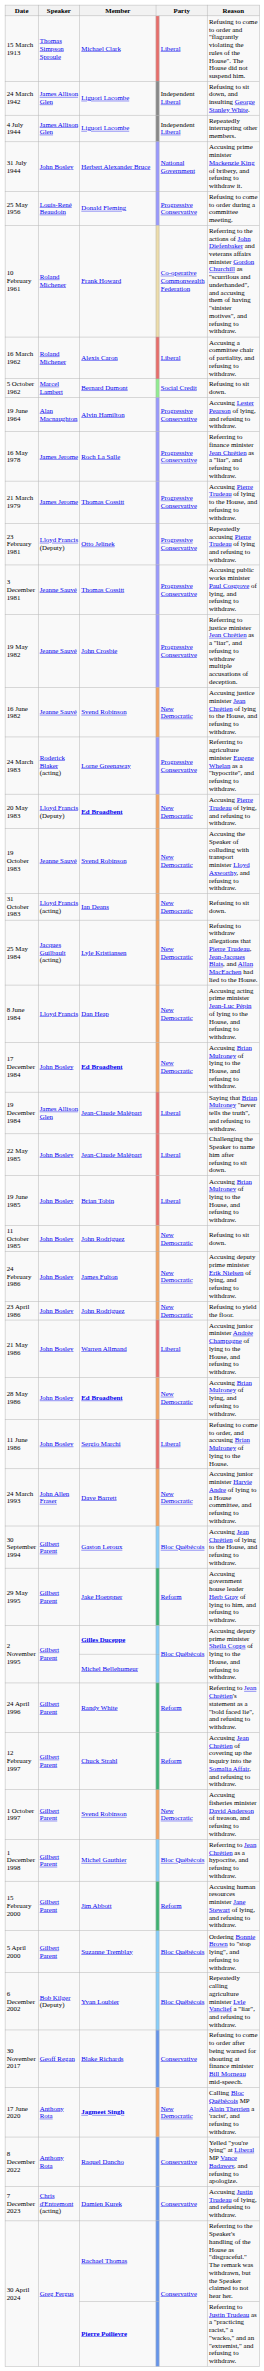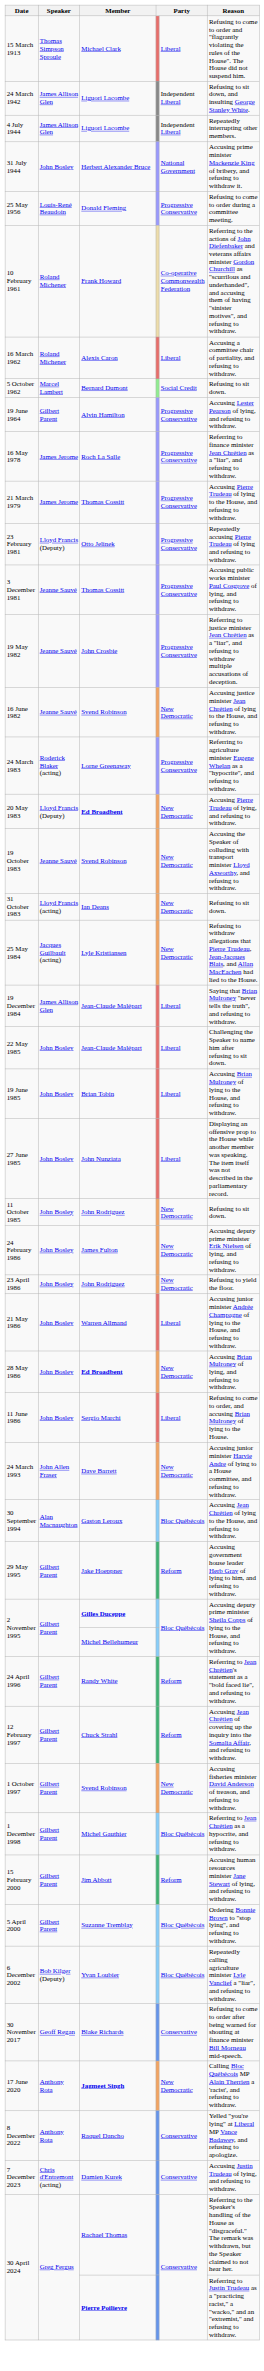(59, 414) Alan Macnaughton -> (49, 414) Gilbert Parent
- row: (16, 1013)
- row: (21, 1067)
+ row: (17, 1158)
(49, 1547) Gilbert Parent -> (59, 1520) Alan Macnaughton
